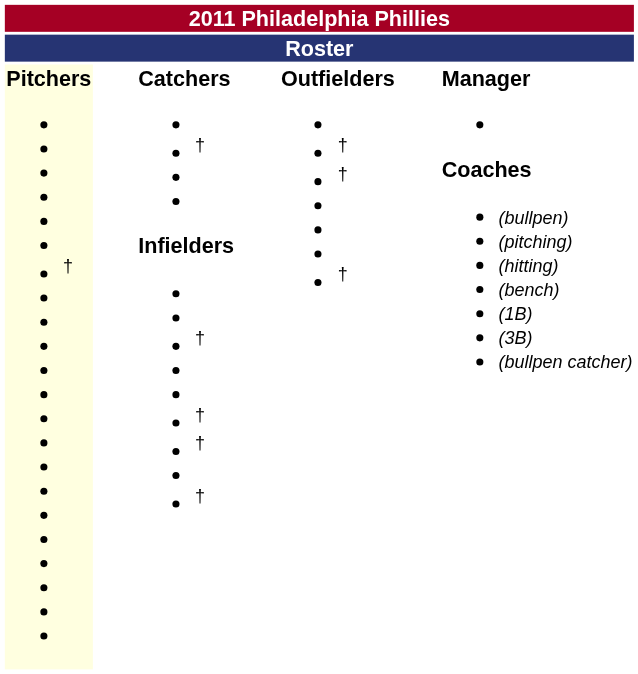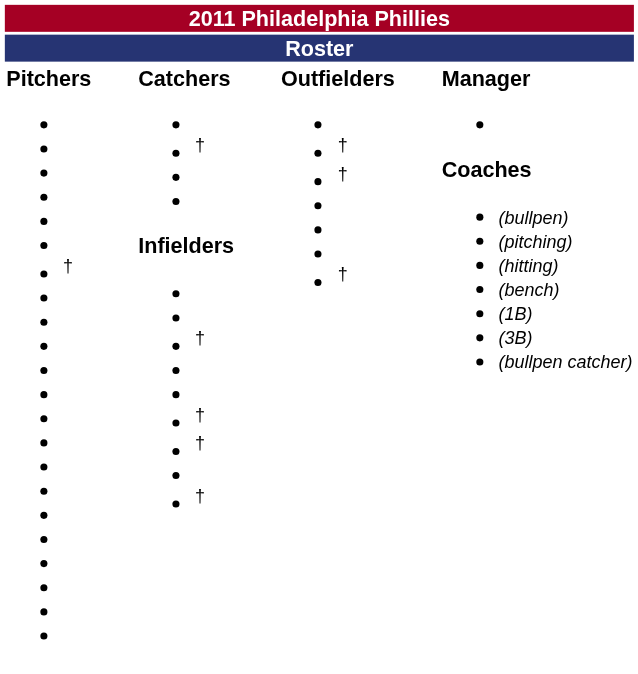(49, 356) lightyellow background -> (49, 356) no background
